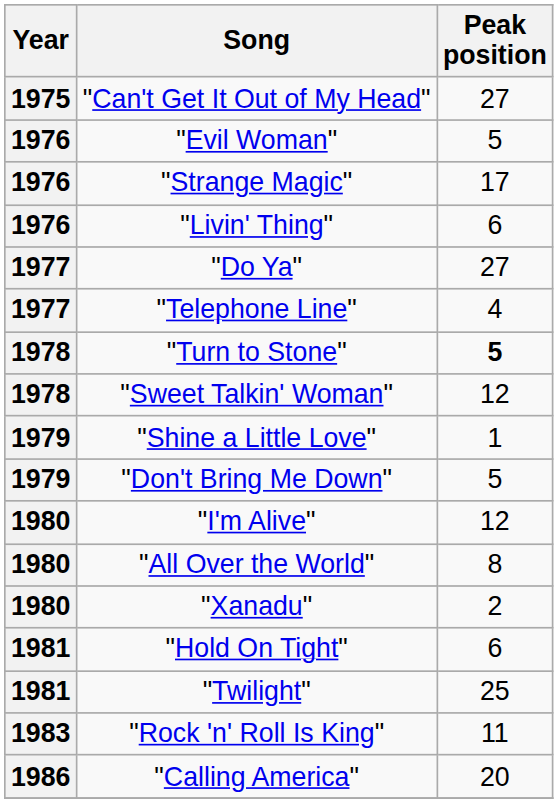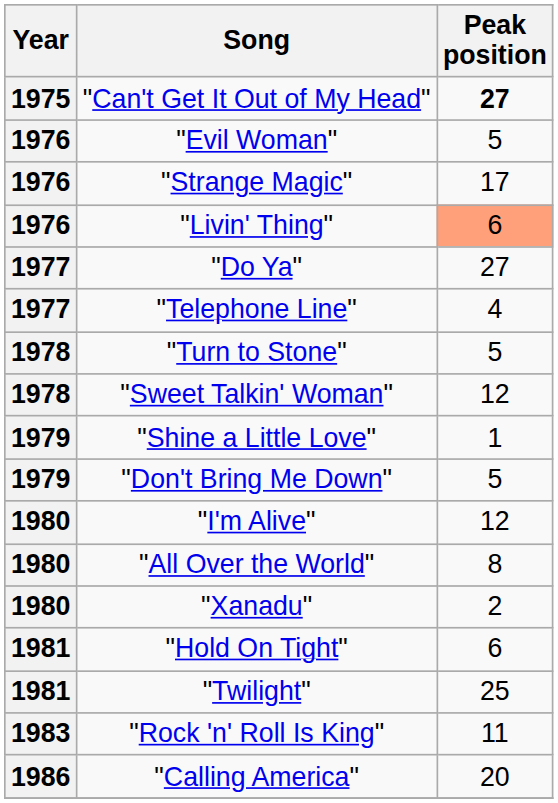(495, 98) normal -> (495, 98) bold
(495, 225) no background -> (495, 225) lightsalmon background
(495, 352) bold -> (495, 352) normal
